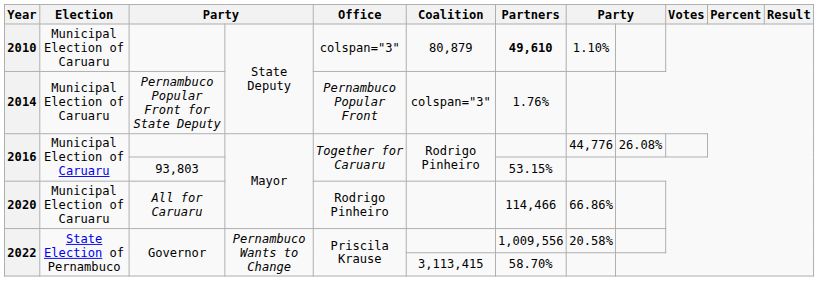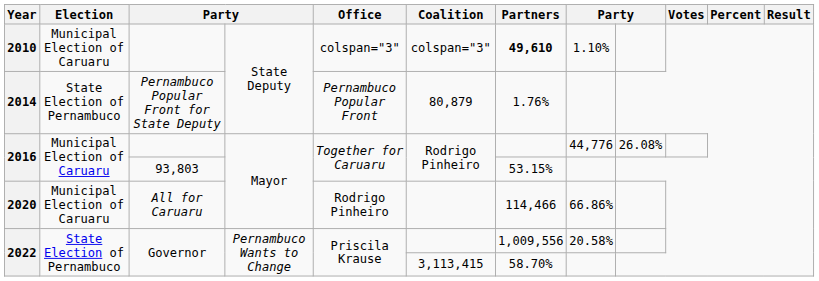(451, 48) 80,879 -> (451, 48) colspan="3"
(84, 103) Municipal Election of Caruaru -> (84, 103) State Election of Pernambuco
(451, 103) colspan="3" -> (451, 103) 80,879
